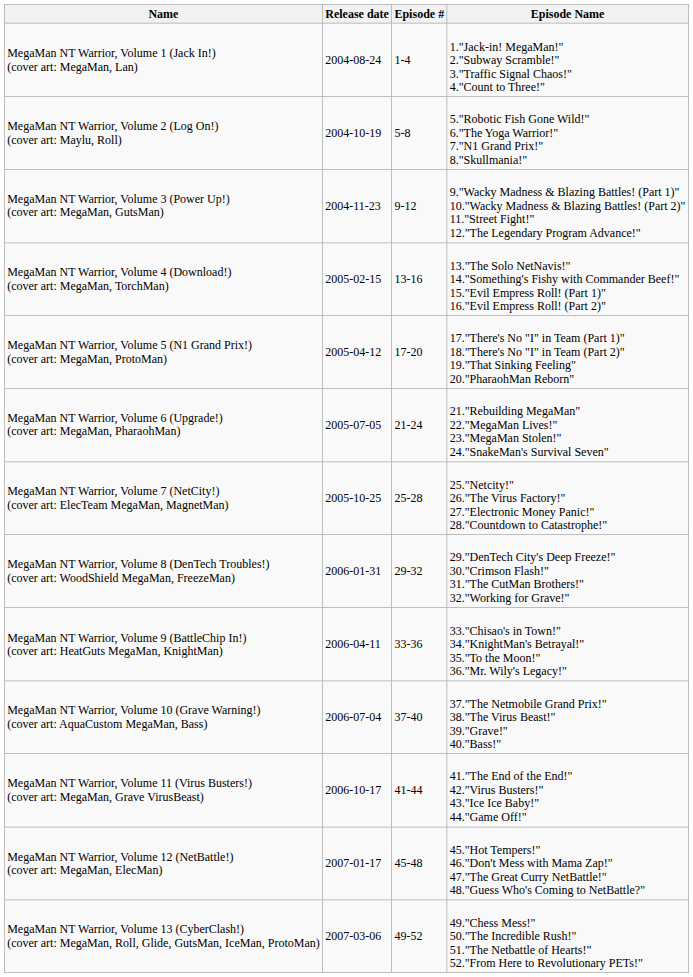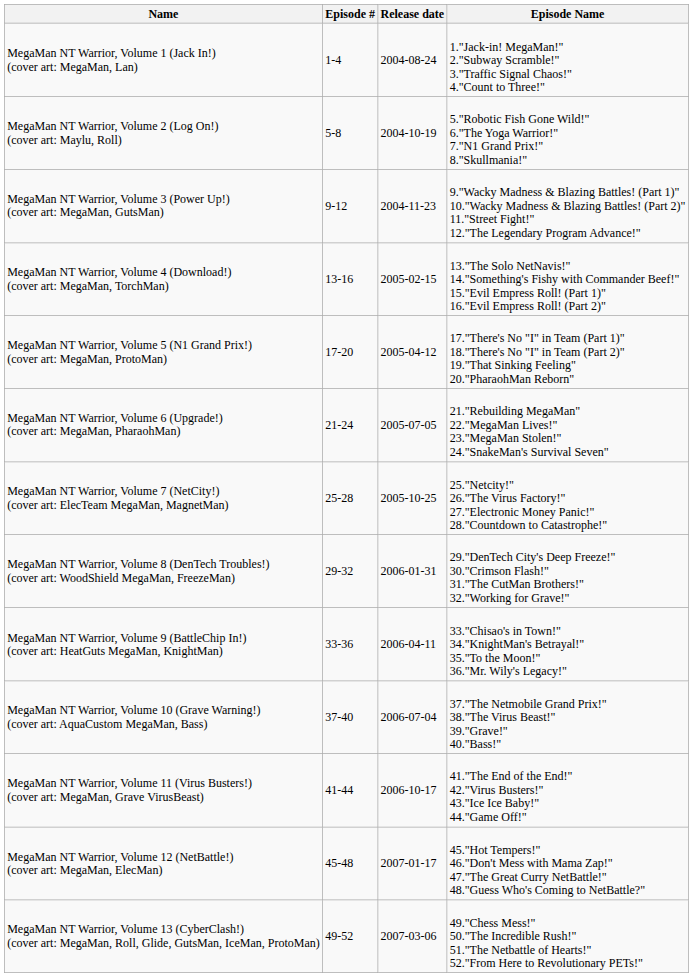columns swapped: (357, 14) <-> (419, 14)
